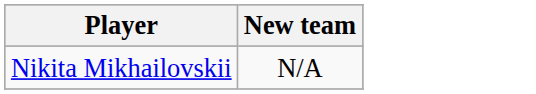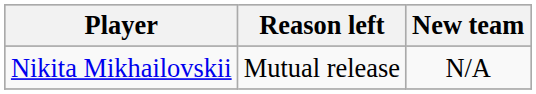+ column: (322, 25)
